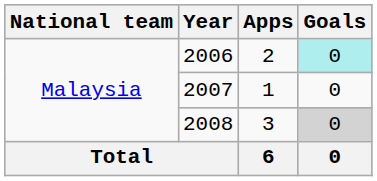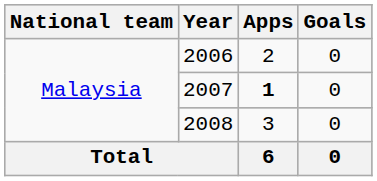(335, 56) paleturquoise background -> (335, 56) no background
(268, 90) normal -> (268, 90) bold
(335, 124) lightgrey background -> (335, 124) no background
